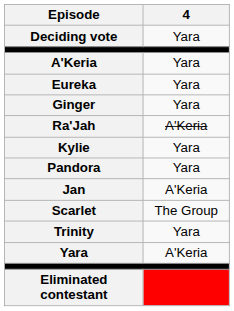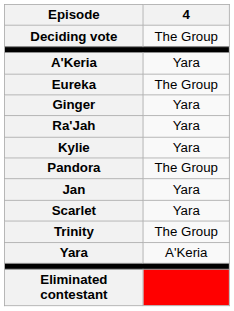(186, 36) Yara -> (186, 36) The Group
(186, 84) Yara -> (186, 84) The Group
(186, 126) A'Keria -> (186, 126) Yara
(186, 168) Yara -> (186, 168) The Group
(186, 189) A'Keria -> (186, 189) Yara
(186, 210) The Group -> (186, 210) Yara
(186, 231) Yara -> (186, 231) The Group
